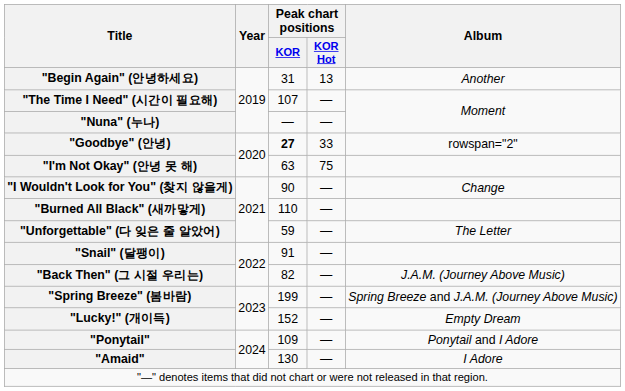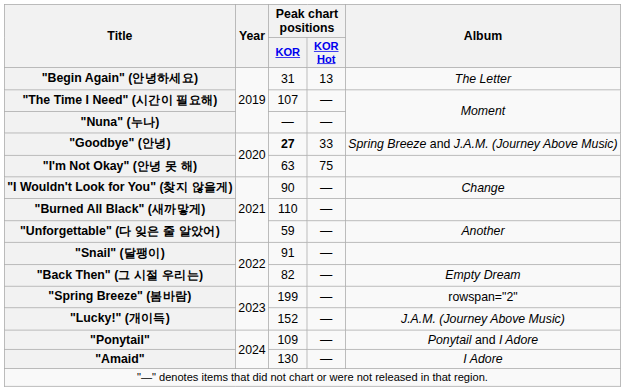(483, 78) Another -> (483, 78) The Letter
(483, 144) rowspan="2" -> (483, 144) Spring Breeze and J.A.M. (Journey Above Music)
(483, 231) The Letter -> (483, 231) Another
(483, 275) J.A.M. (Journey Above Music) -> (483, 275) Empty Dream
(483, 297) Spring Breeze and J.A.M. (Journey Above Music) -> (483, 297) rowspan="2"
(483, 318) Empty Dream -> (483, 318) J.A.M. (Journey Above Music)
